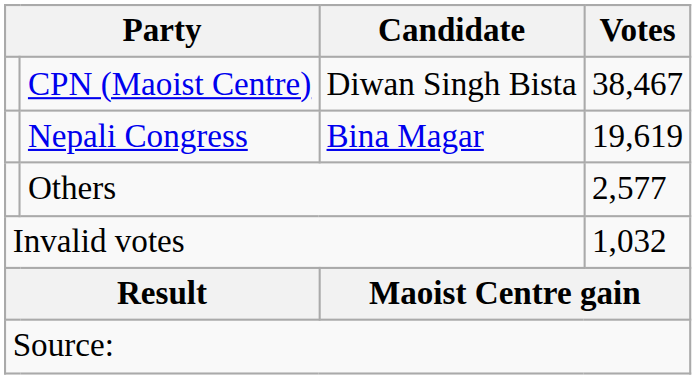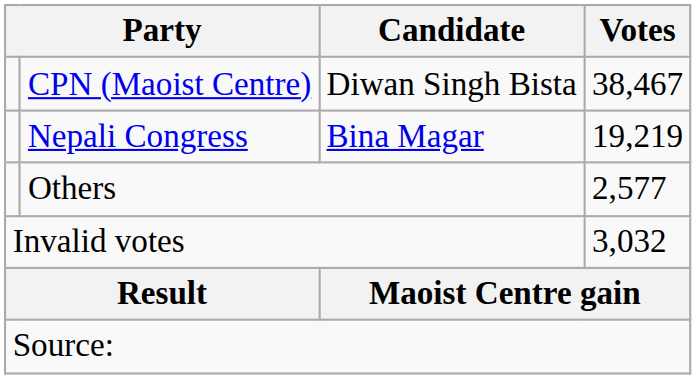(638, 135) 19,619 -> (638, 135) 19,219
(629, 240) 1,032 -> (629, 240) 3,032
